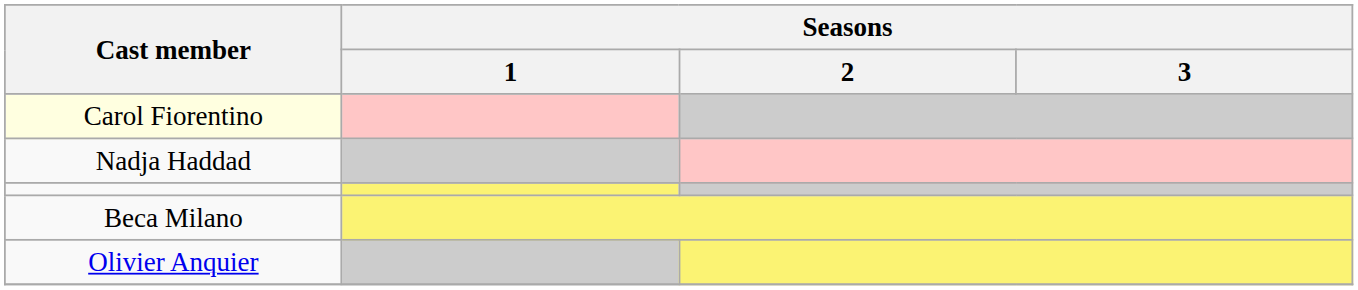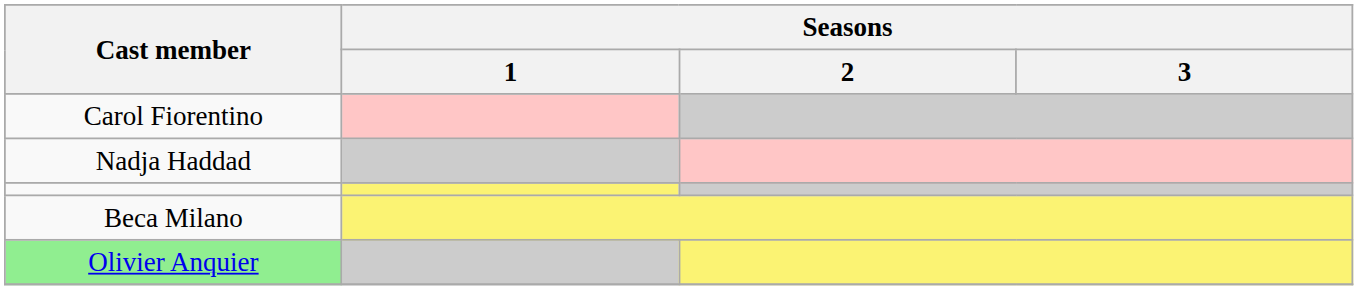(173, 116) lightyellow background -> (173, 116) no background
(173, 262) no background -> (173, 262) lightgreen background
